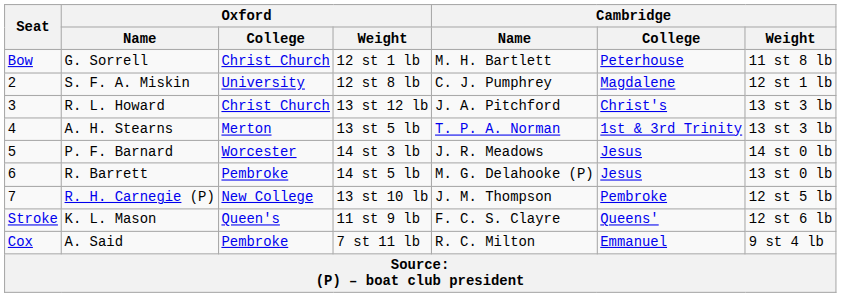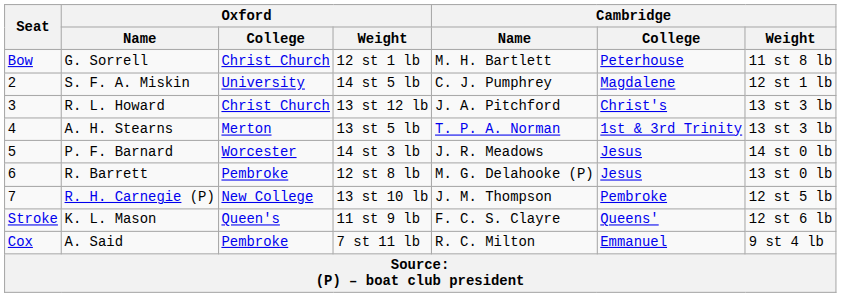(378, 84) 12 st 8 lb -> (378, 84) 14 st 5 lb
(378, 175) 14 st 5 lb -> (378, 175) 12 st 8 lb
